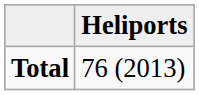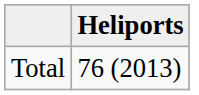(40, 67) bold -> (38, 67) normal
